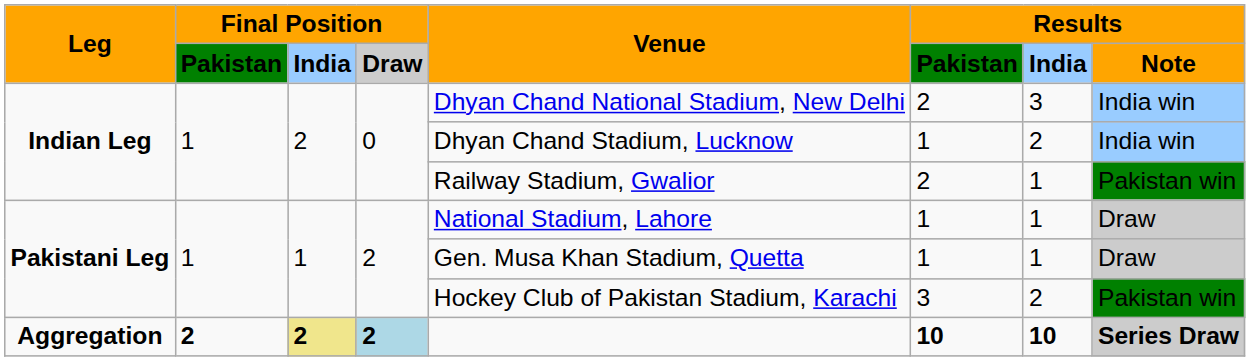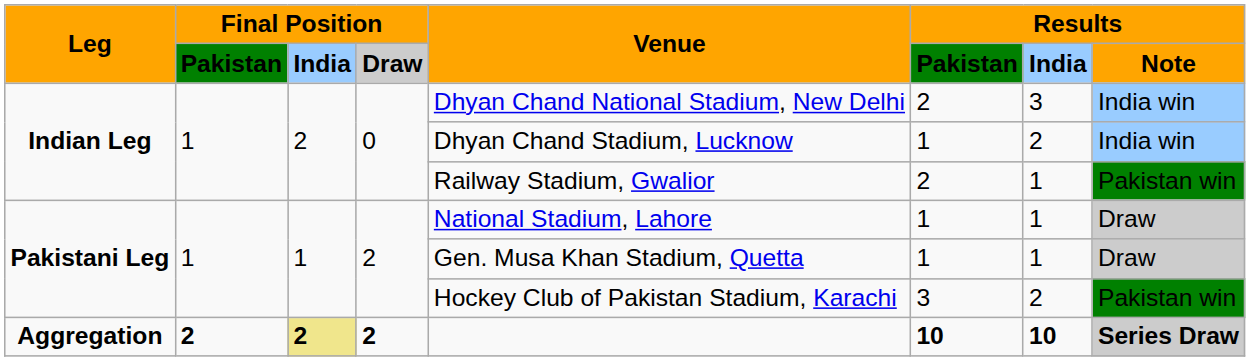(369, 336) lightblue background -> (369, 336) no background
